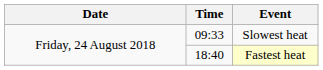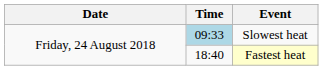(209, 34) no background -> (209, 34) lightblue background
